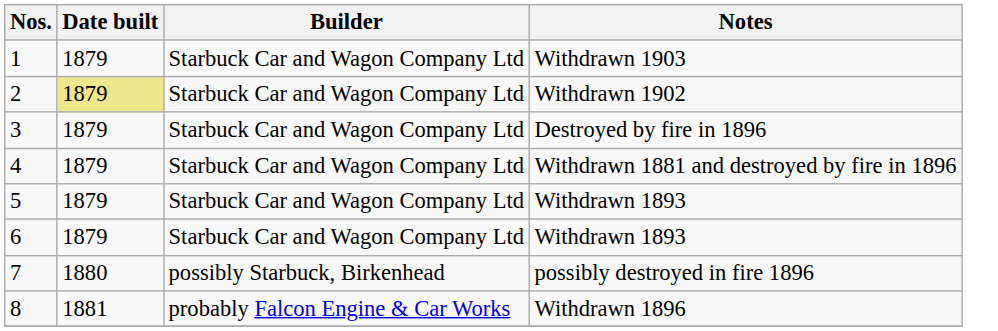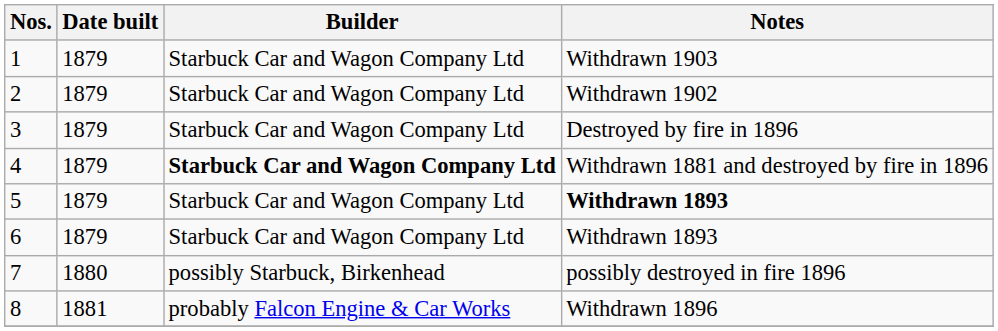(85, 93) khaki background -> (85, 93) no background
(346, 165) normal -> (362, 165) bold
(610, 201) normal -> (647, 201) bold
